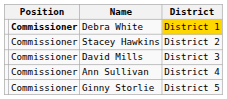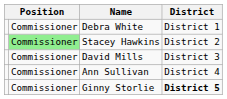(44, 27) bold -> (44, 27) normal
(192, 27) gold background -> (192, 27) no background
(44, 42) no background -> (44, 42) lightgreen background
(192, 87) normal -> (192, 87) bold
